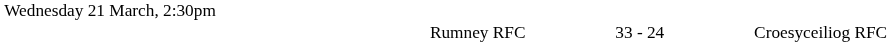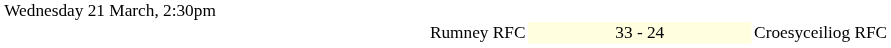(640, 32) no background -> (640, 32) lightyellow background
